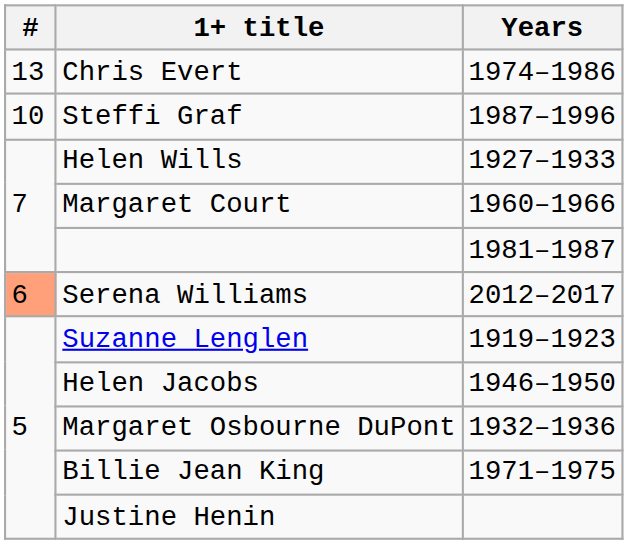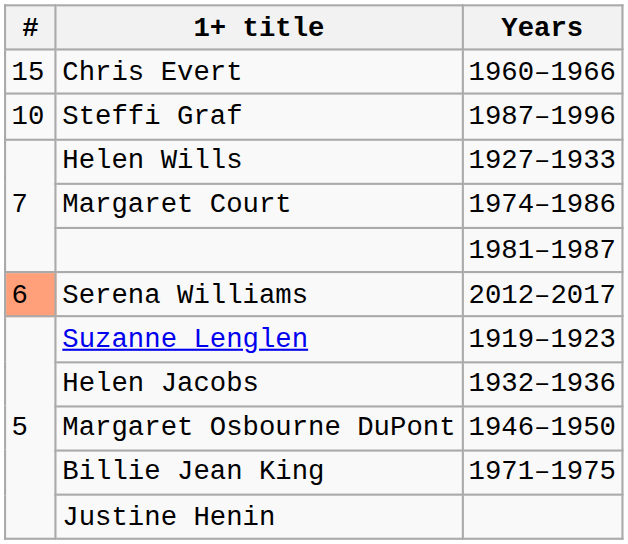(28, 72) 13 -> (28, 72) 15
(542, 72) 1974–1986 -> (542, 72) 1960–1966
(542, 206) 1960–1966 -> (542, 206) 1974–1986
(542, 384) 1946–1950 -> (542, 384) 1932–1936
(542, 428) 1932–1936 -> (542, 428) 1946–1950
